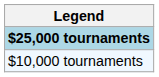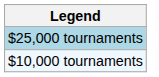(79, 38) bold -> (75, 38) normal
